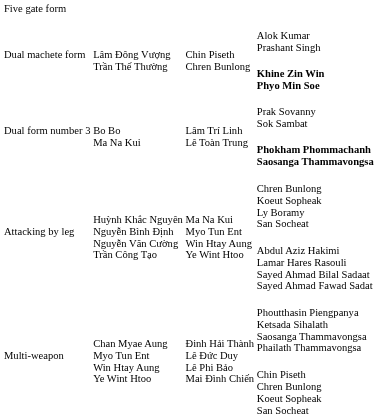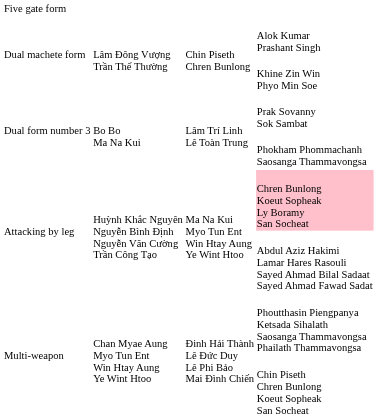(291, 79) bold -> (288, 79) normal
(315, 156) bold -> (312, 156) normal
(289, 206) no background -> (289, 206) pink background
